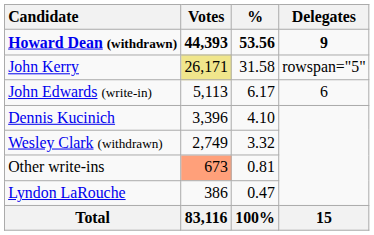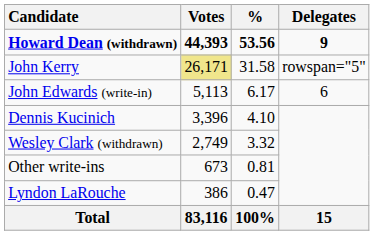(216, 167) lightsalmon background -> (216, 167) no background
